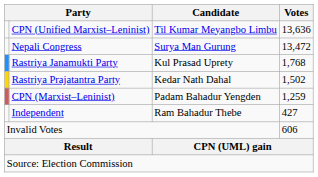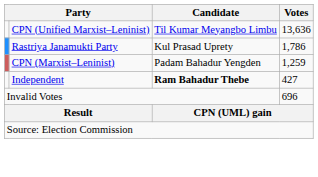- row: (47, 46)
(294, 63) 1,768 -> (294, 46) 1,786
- row: (66, 79)
(198, 113) normal -> (202, 79) bold
(290, 130) 606 -> (290, 96) 696
